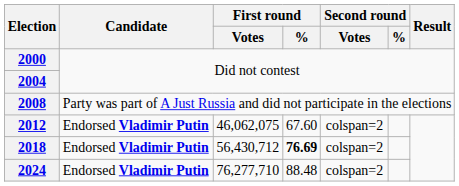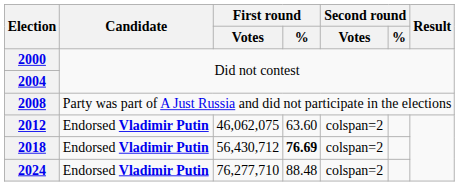(302, 125) 67.60 -> (302, 125) 63.60
